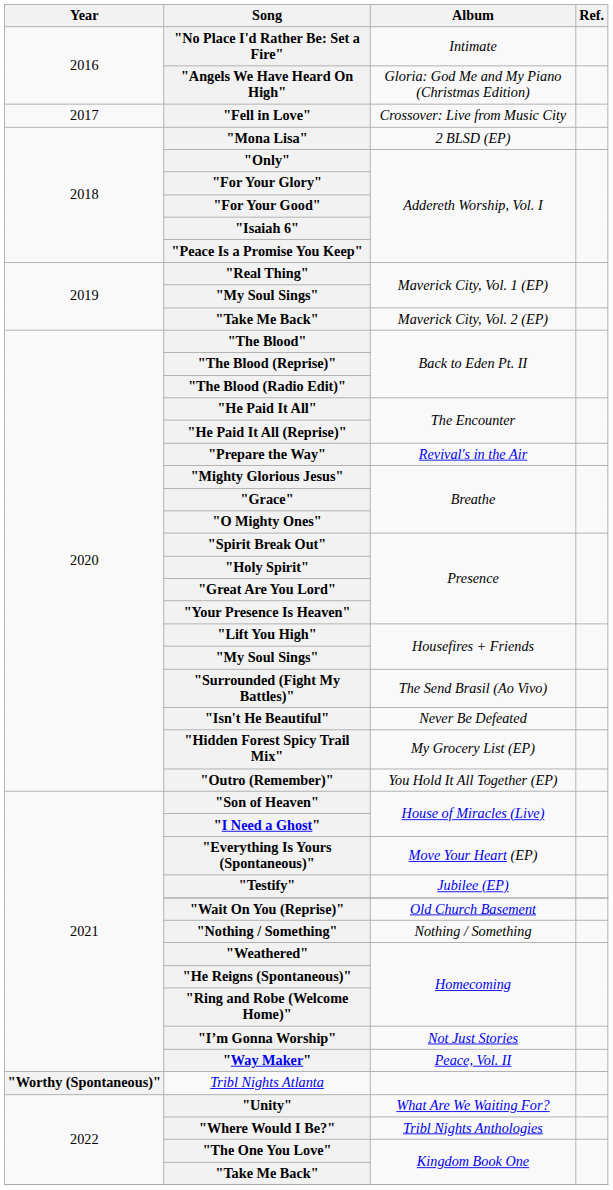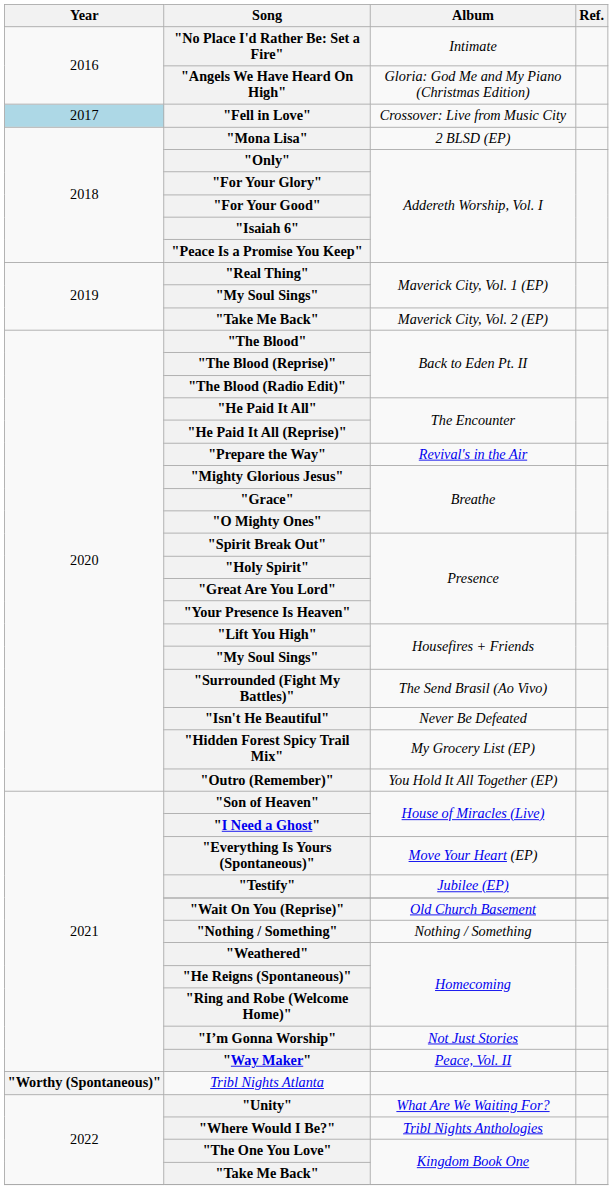(84, 115) no background -> (84, 115) lightblue background
